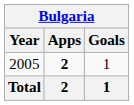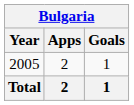(64, 64) bold -> (64, 64) normal
